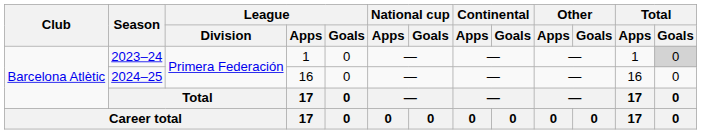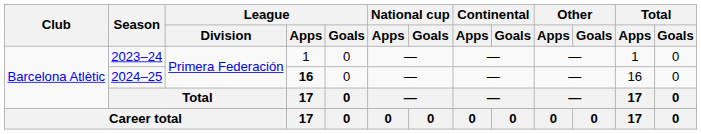(676, 56) lightgrey background -> (676, 56) no background
(306, 77) normal -> (306, 77) bold
